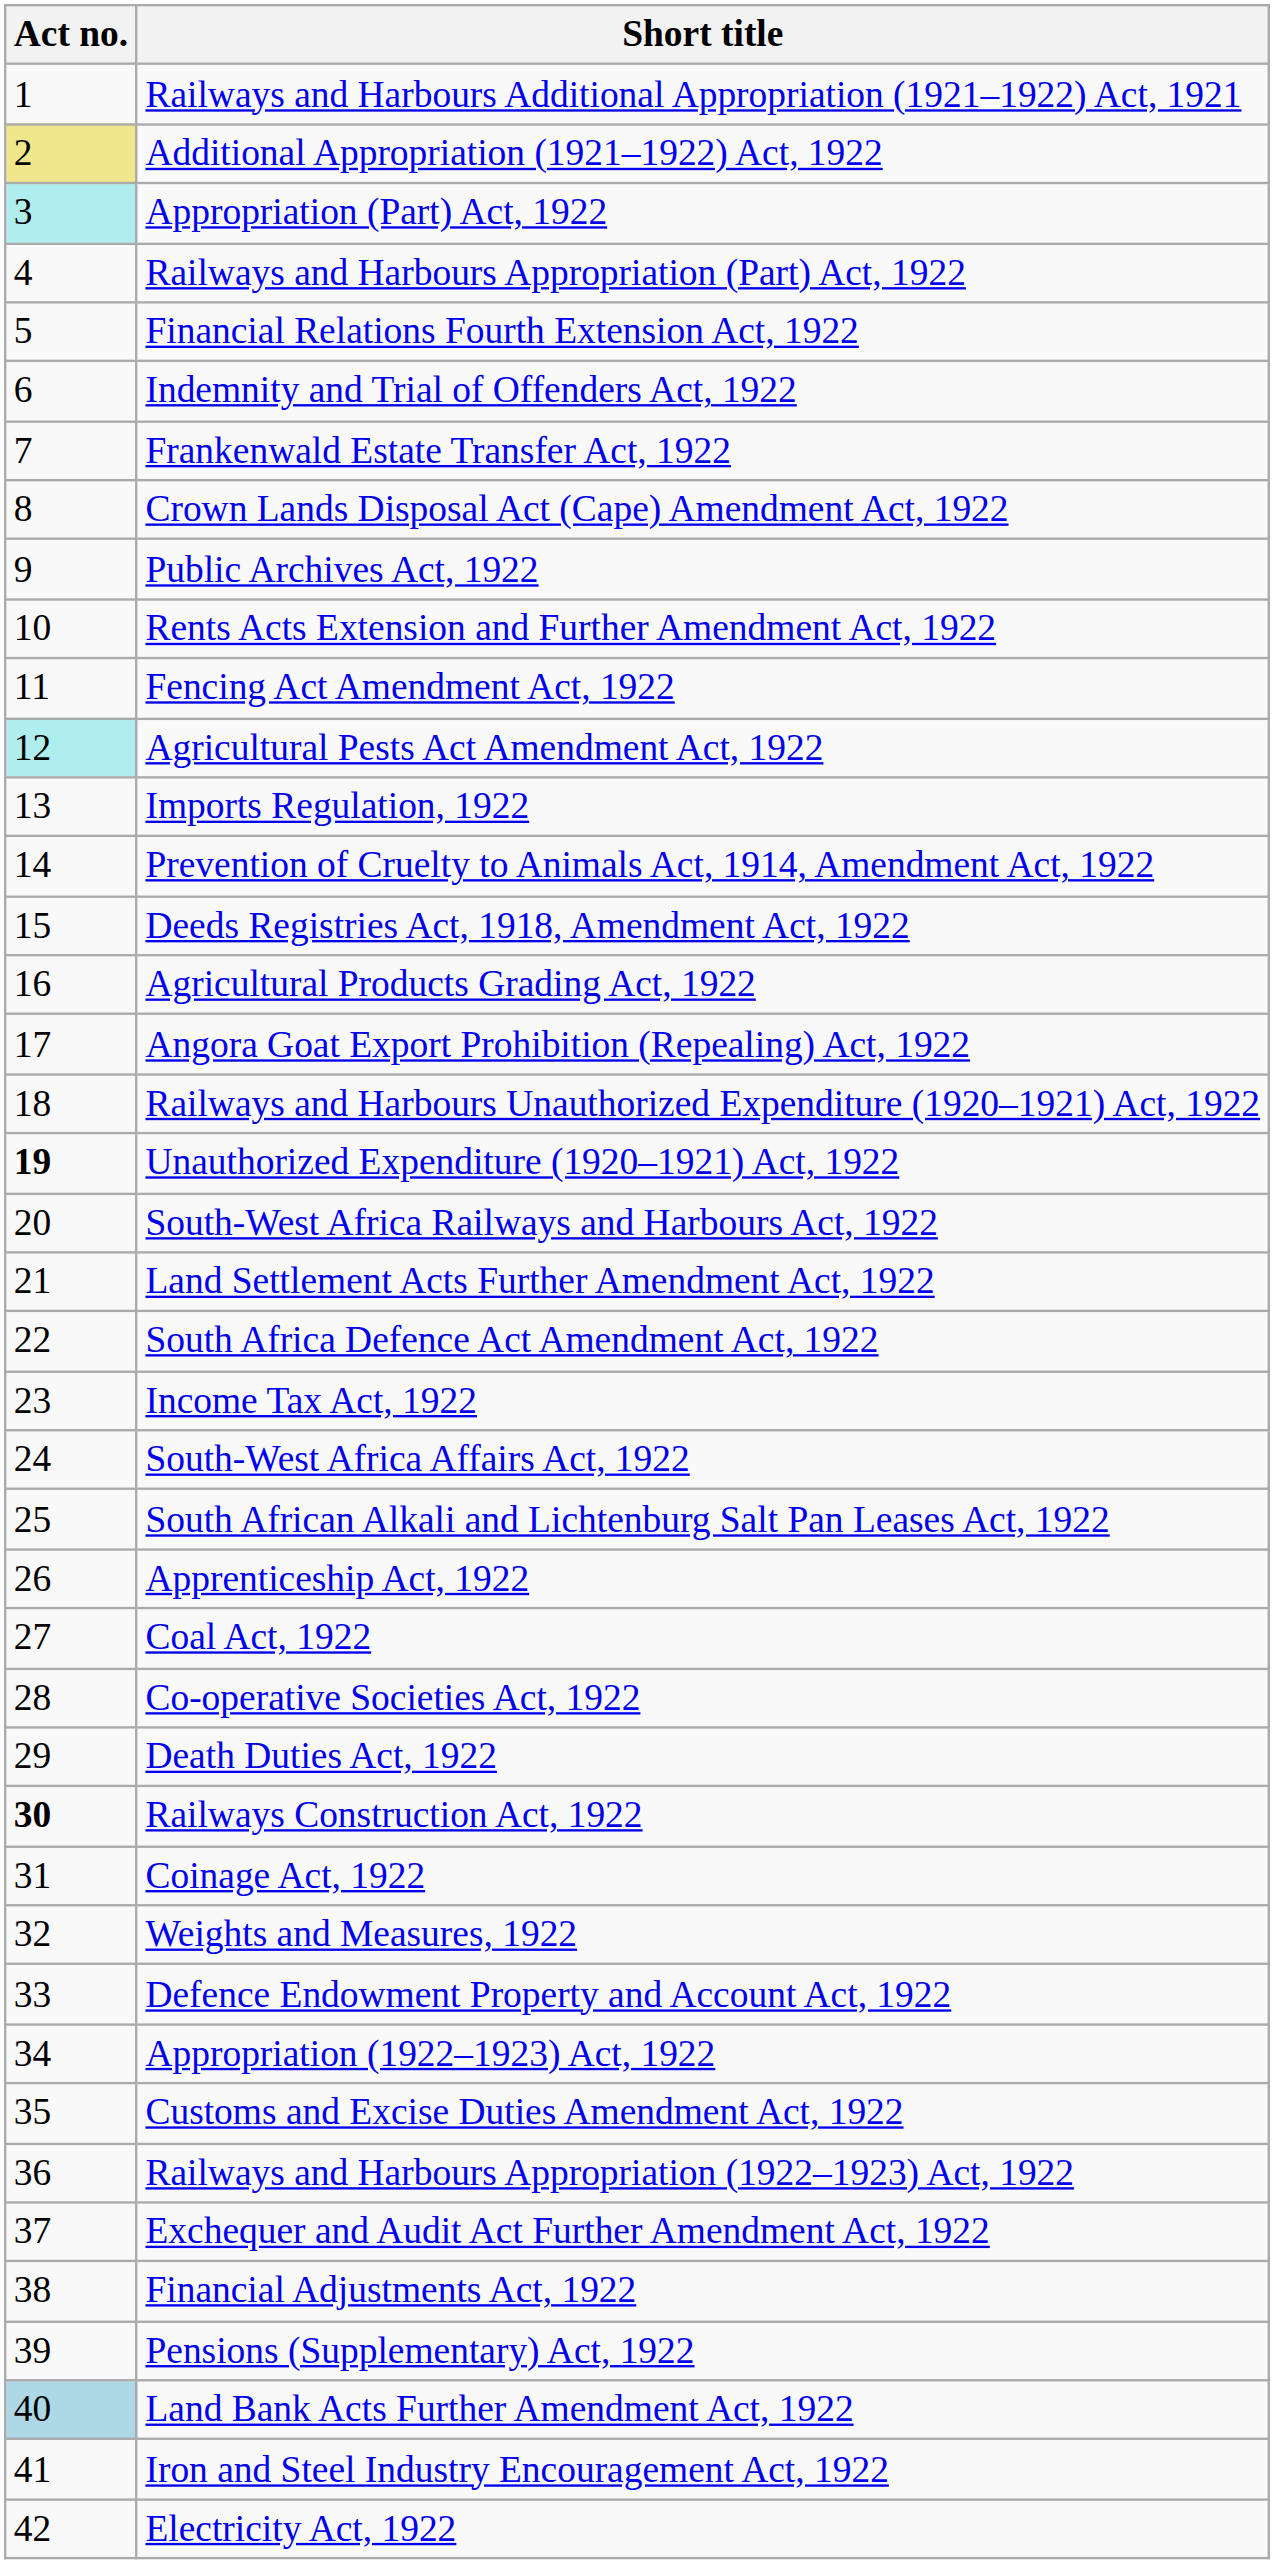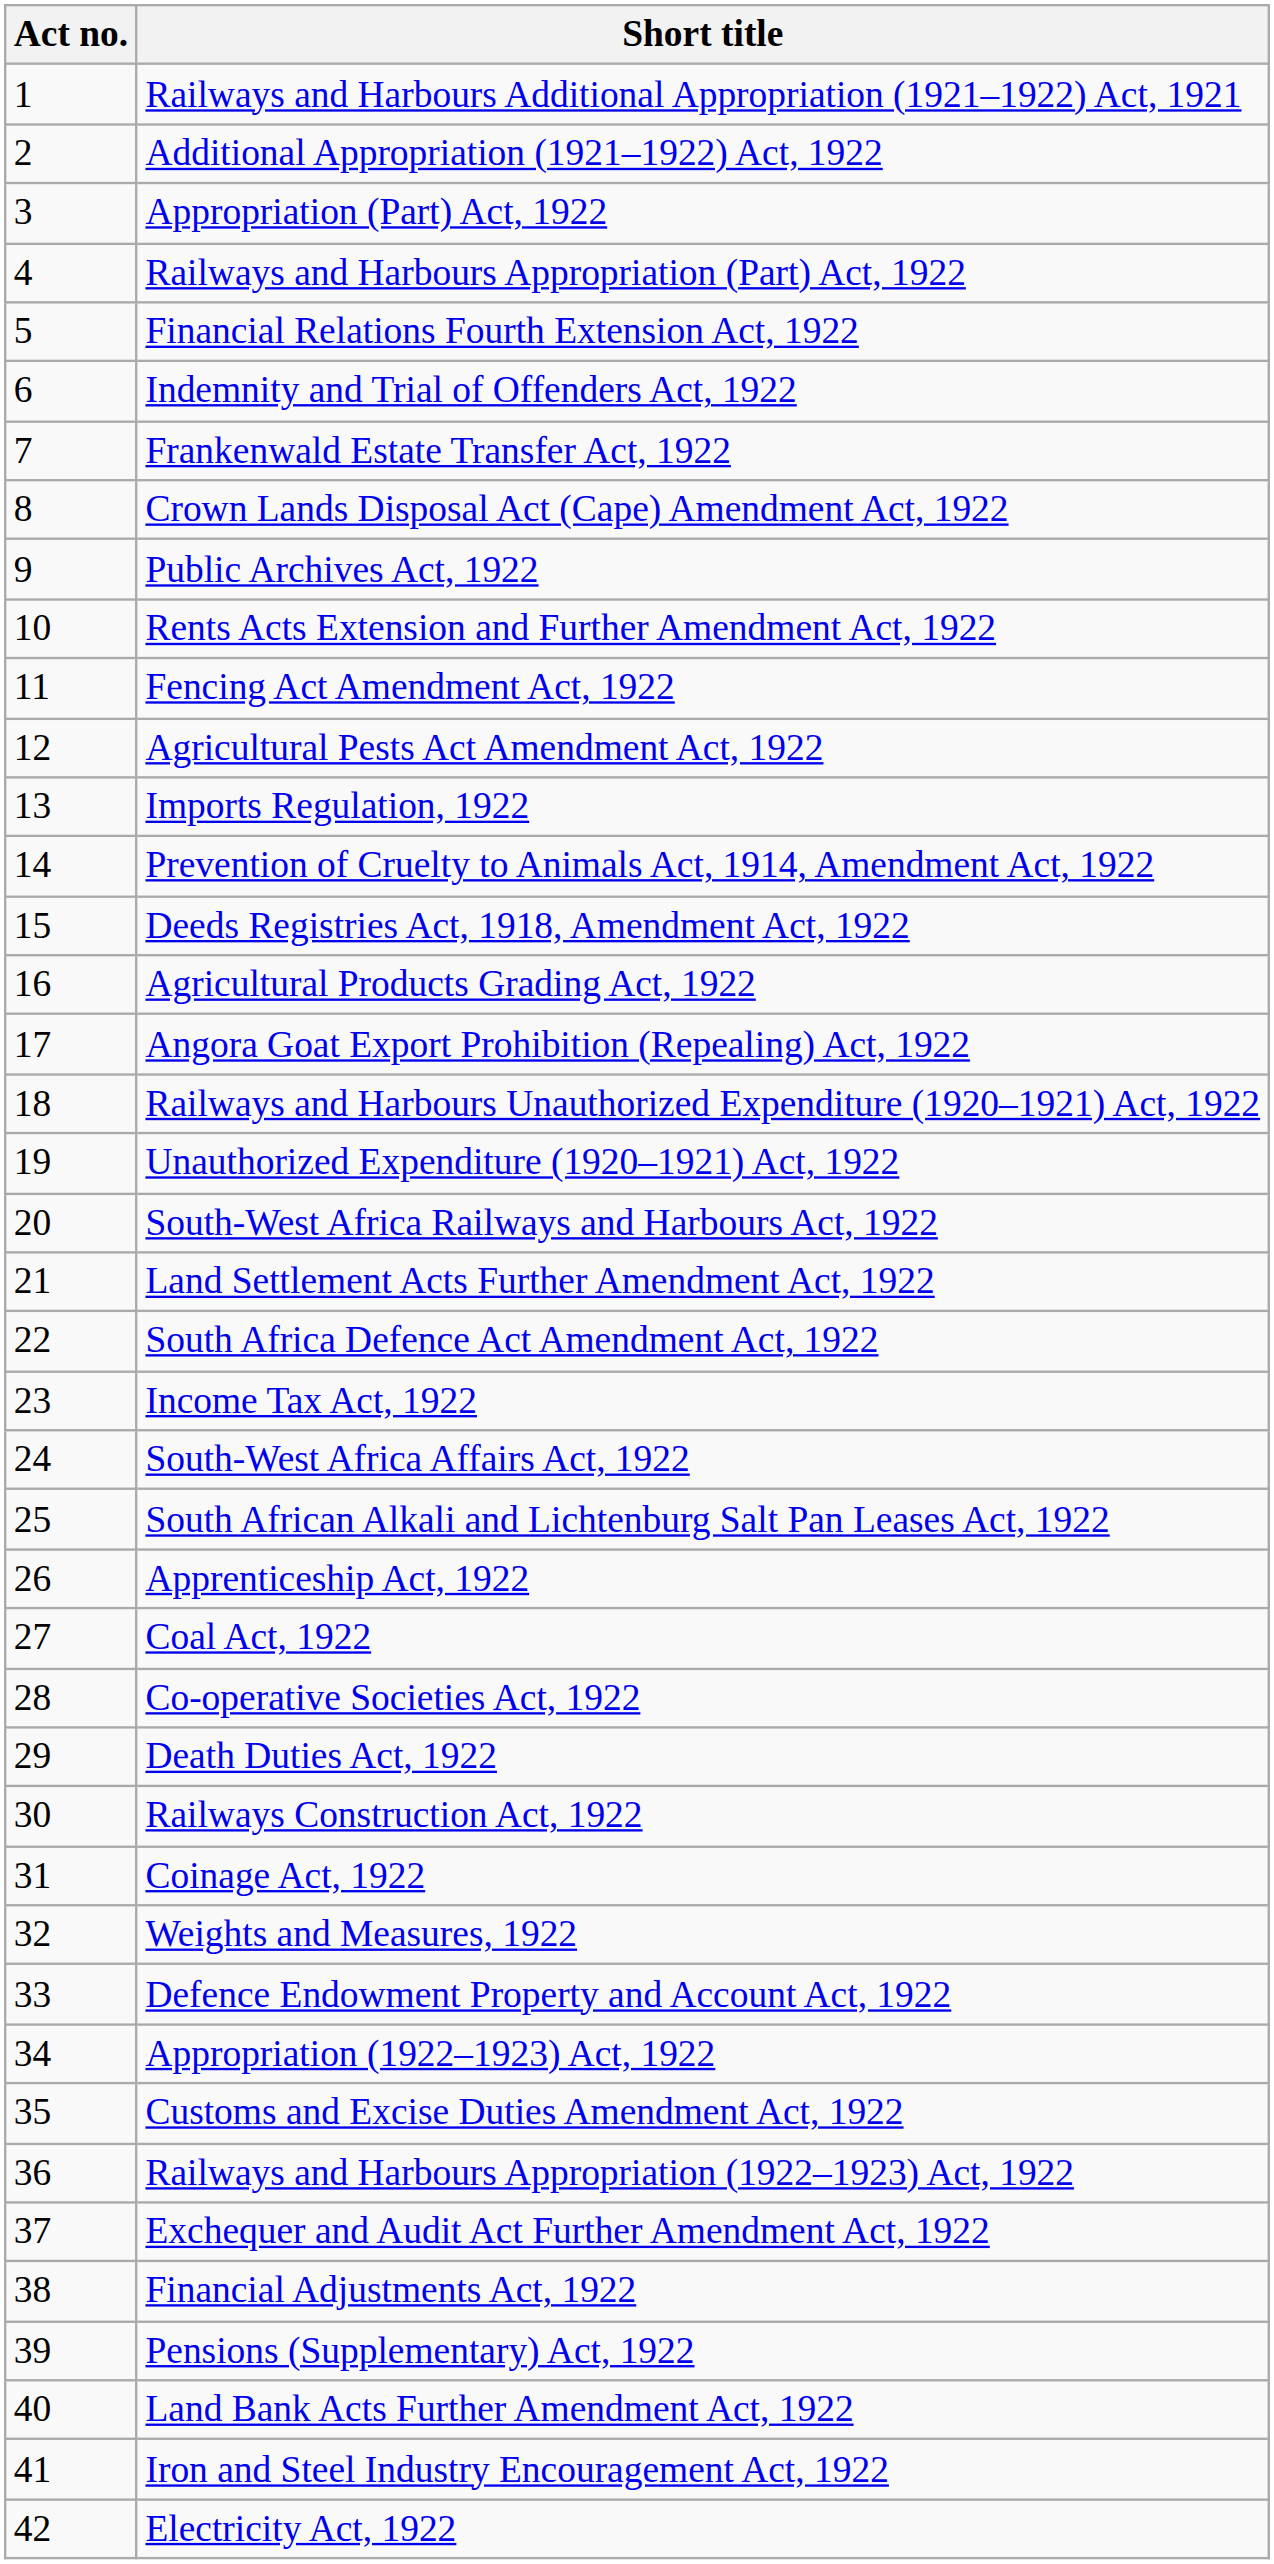(23, 152) khaki background -> (23, 152) no background
(23, 212) paleturquoise background -> (23, 212) no background
(33, 746) paleturquoise background -> (33, 746) no background
(33, 1162) bold -> (33, 1162) normal
(33, 1815) bold -> (33, 1815) normal
(33, 2409) lightblue background -> (33, 2409) no background
